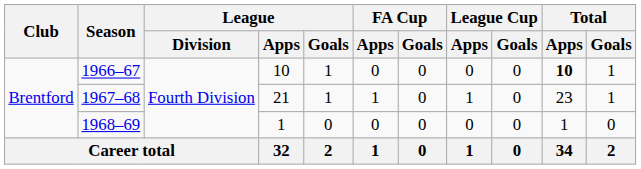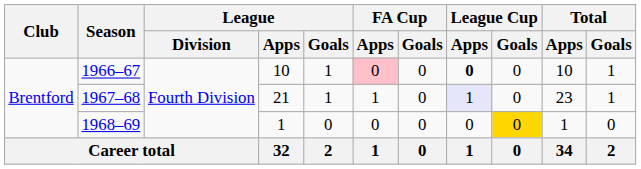(375, 71) no background -> (375, 71) pink background
(469, 71) normal -> (469, 71) bold
(564, 71) bold -> (564, 71) normal
(469, 97) no background -> (469, 97) lavender background
(517, 124) no background -> (517, 124) gold background
